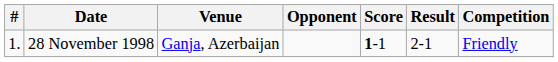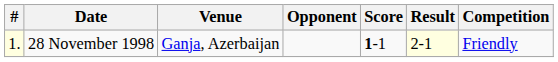(14, 43) no background -> (14, 43) lightyellow background
(421, 43) no background -> (421, 43) lightyellow background
